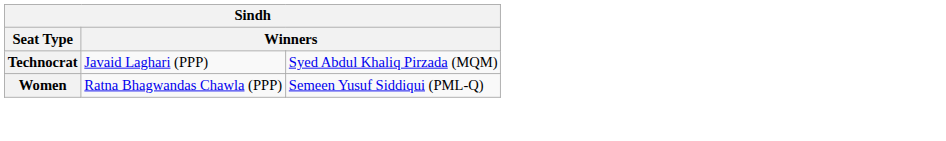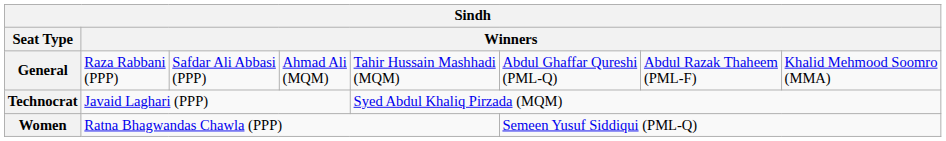+ row: (43, 70)
